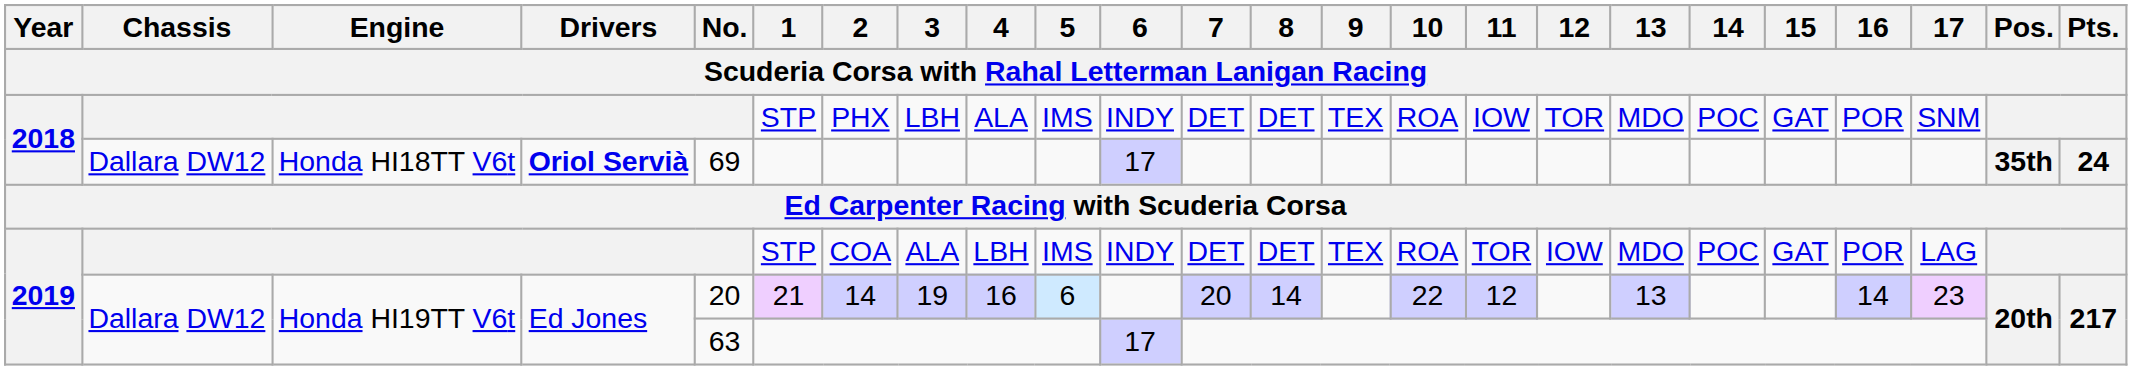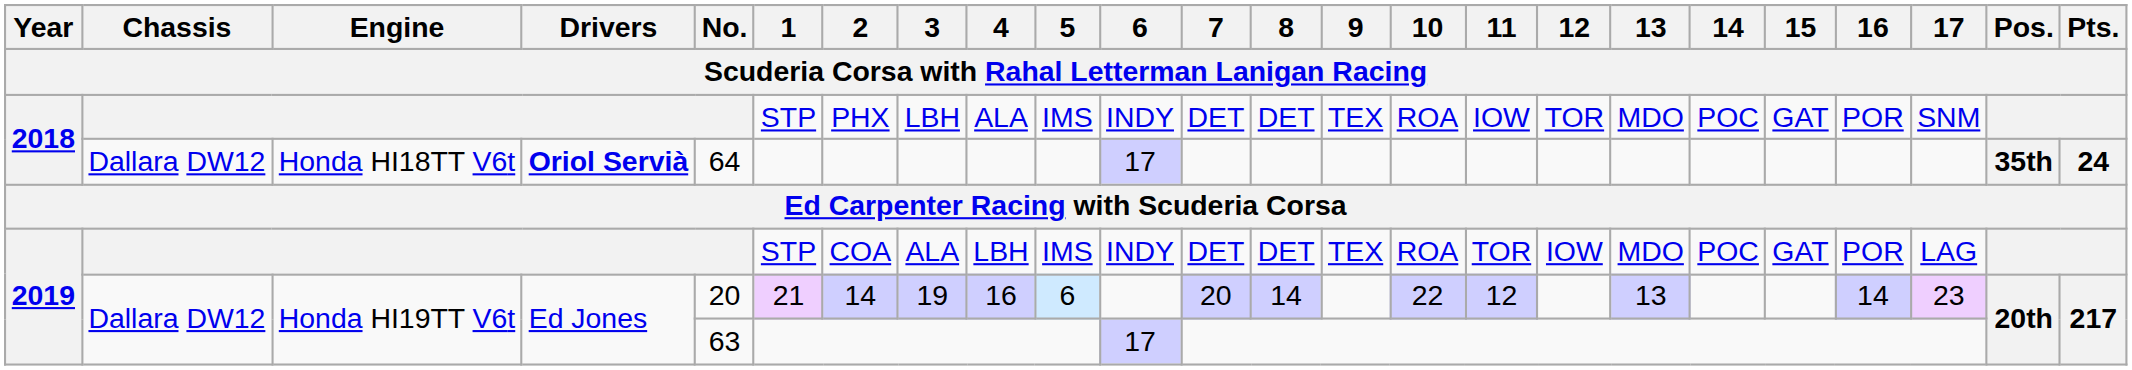(725, 161) 69 -> (725, 161) 64
